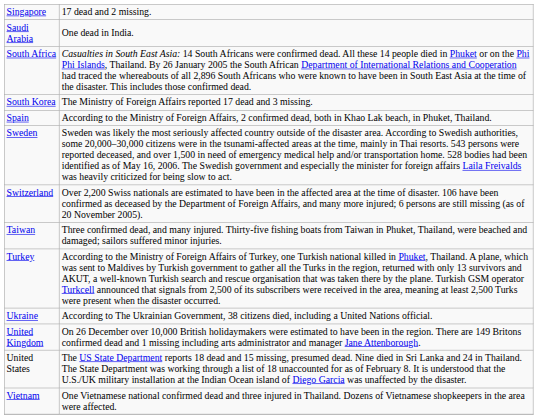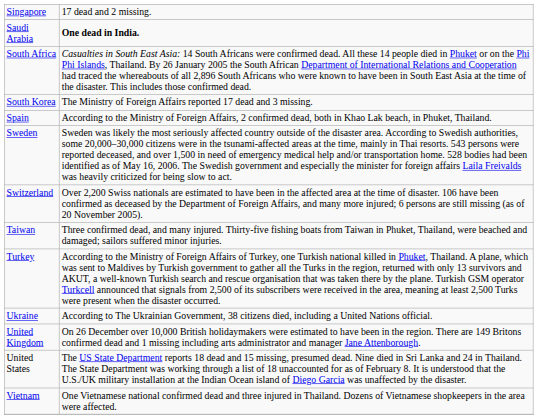(98, 33) normal -> (100, 33) bold
